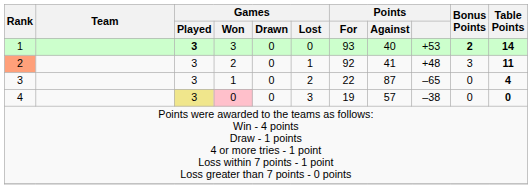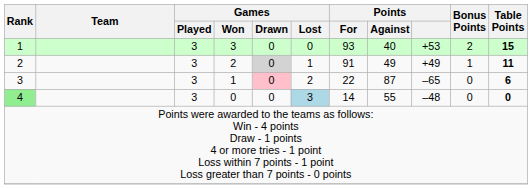(194, 47) bold -> (194, 47) normal
(470, 47) bold -> (470, 47) normal
(508, 47) 14 -> (508, 47) 15
(20, 64) lightsalmon background -> (20, 64) no background
(272, 64) no background -> (272, 64) lightgrey background
(348, 64) 92 -> (348, 64) 91
(390, 64) 41 -> (390, 64) 49
(431, 64) +48 -> (431, 64) +49
(470, 64) 3 -> (470, 64) 1
(272, 81) no background -> (272, 81) pink background
(508, 81) 4 -> (508, 81) 6
(20, 98) no background -> (20, 98) lightgreen background
(194, 98) khaki background -> (194, 98) no background
(233, 98) pink background -> (233, 98) no background
(310, 98) no background -> (310, 98) lightblue background
(348, 98) 19 -> (348, 98) 14
(390, 98) 57 -> (390, 98) 55
(431, 98) –38 -> (431, 98) –48
